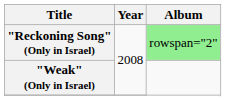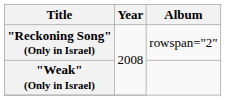(183, 42) lightgreen background -> (183, 42) no background
